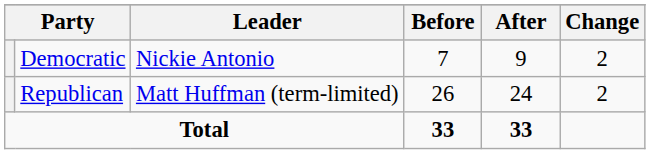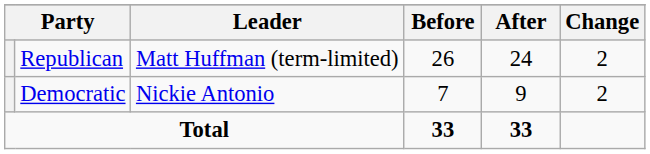rows swapped: (72, 93) <-> (73, 58)
